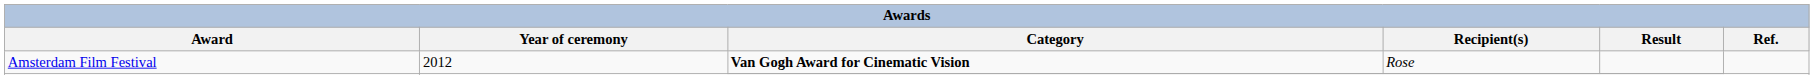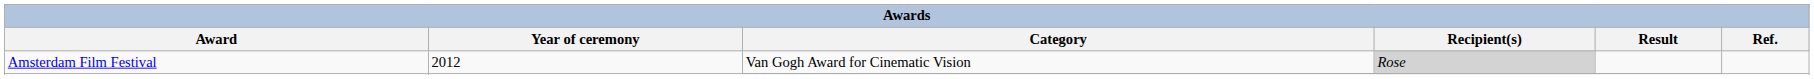(850, 62) bold -> (858, 62) normal
(1400, 62) no background -> (1392, 62) lightgrey background
